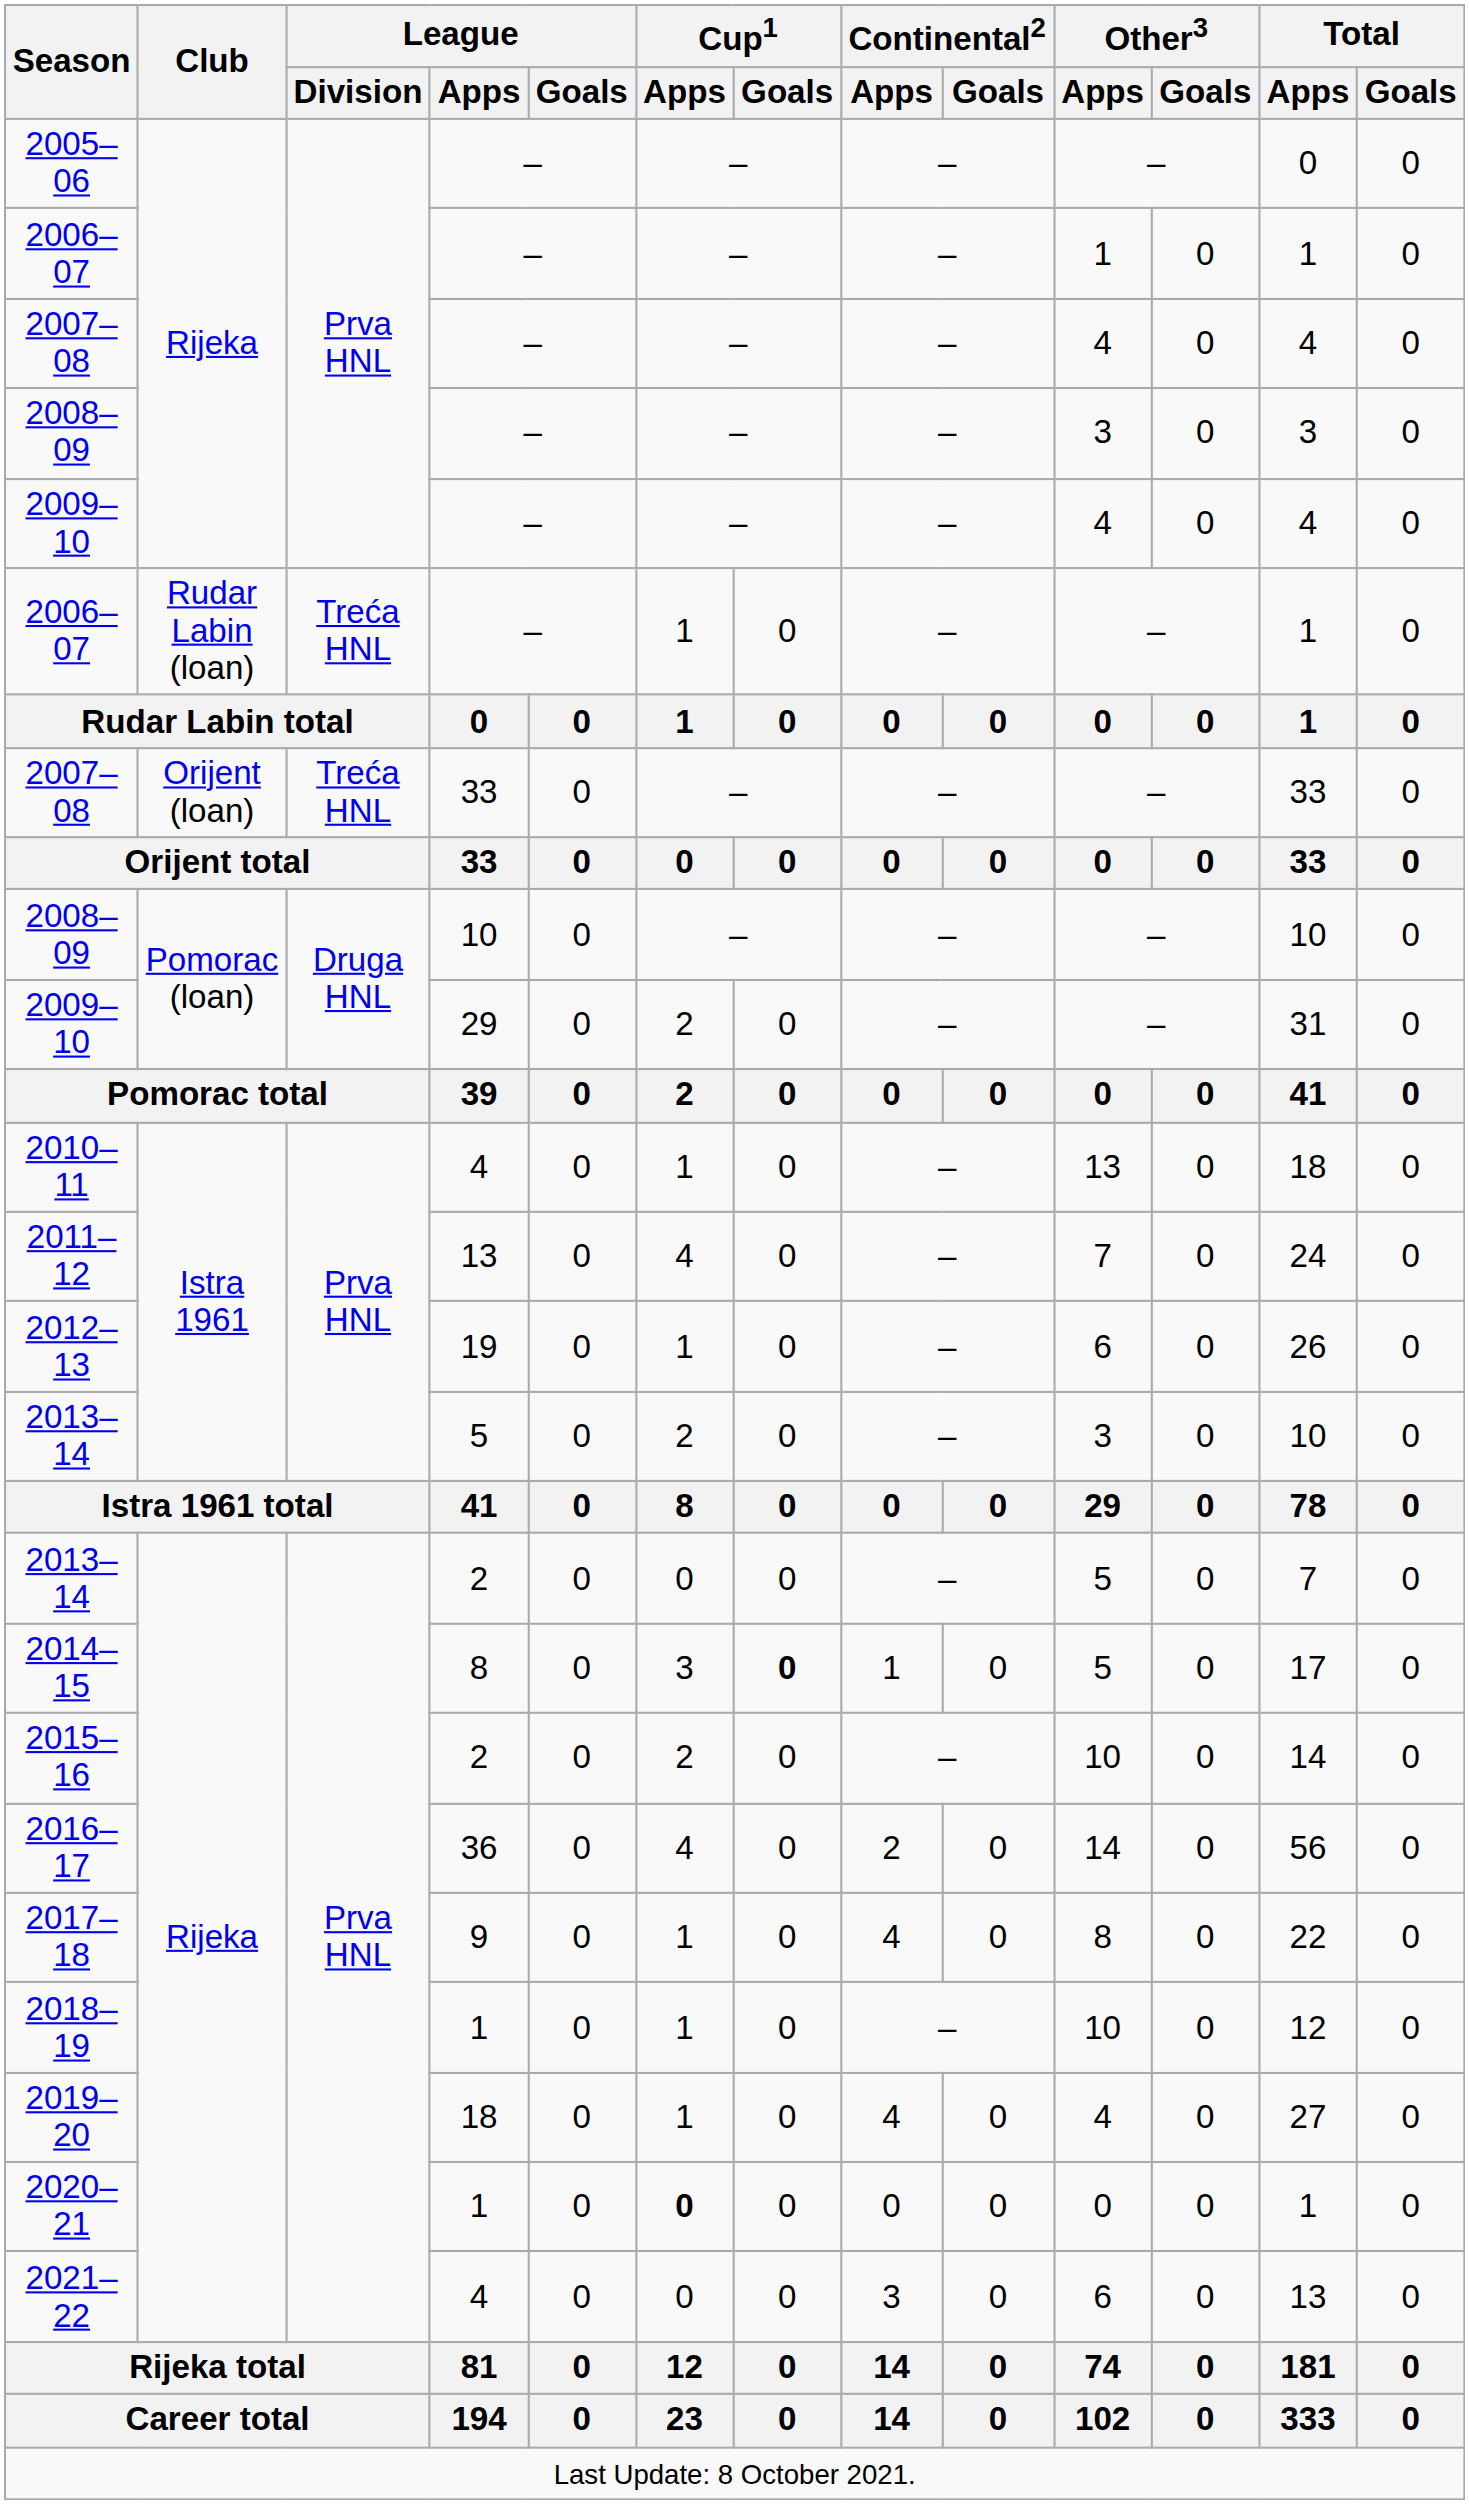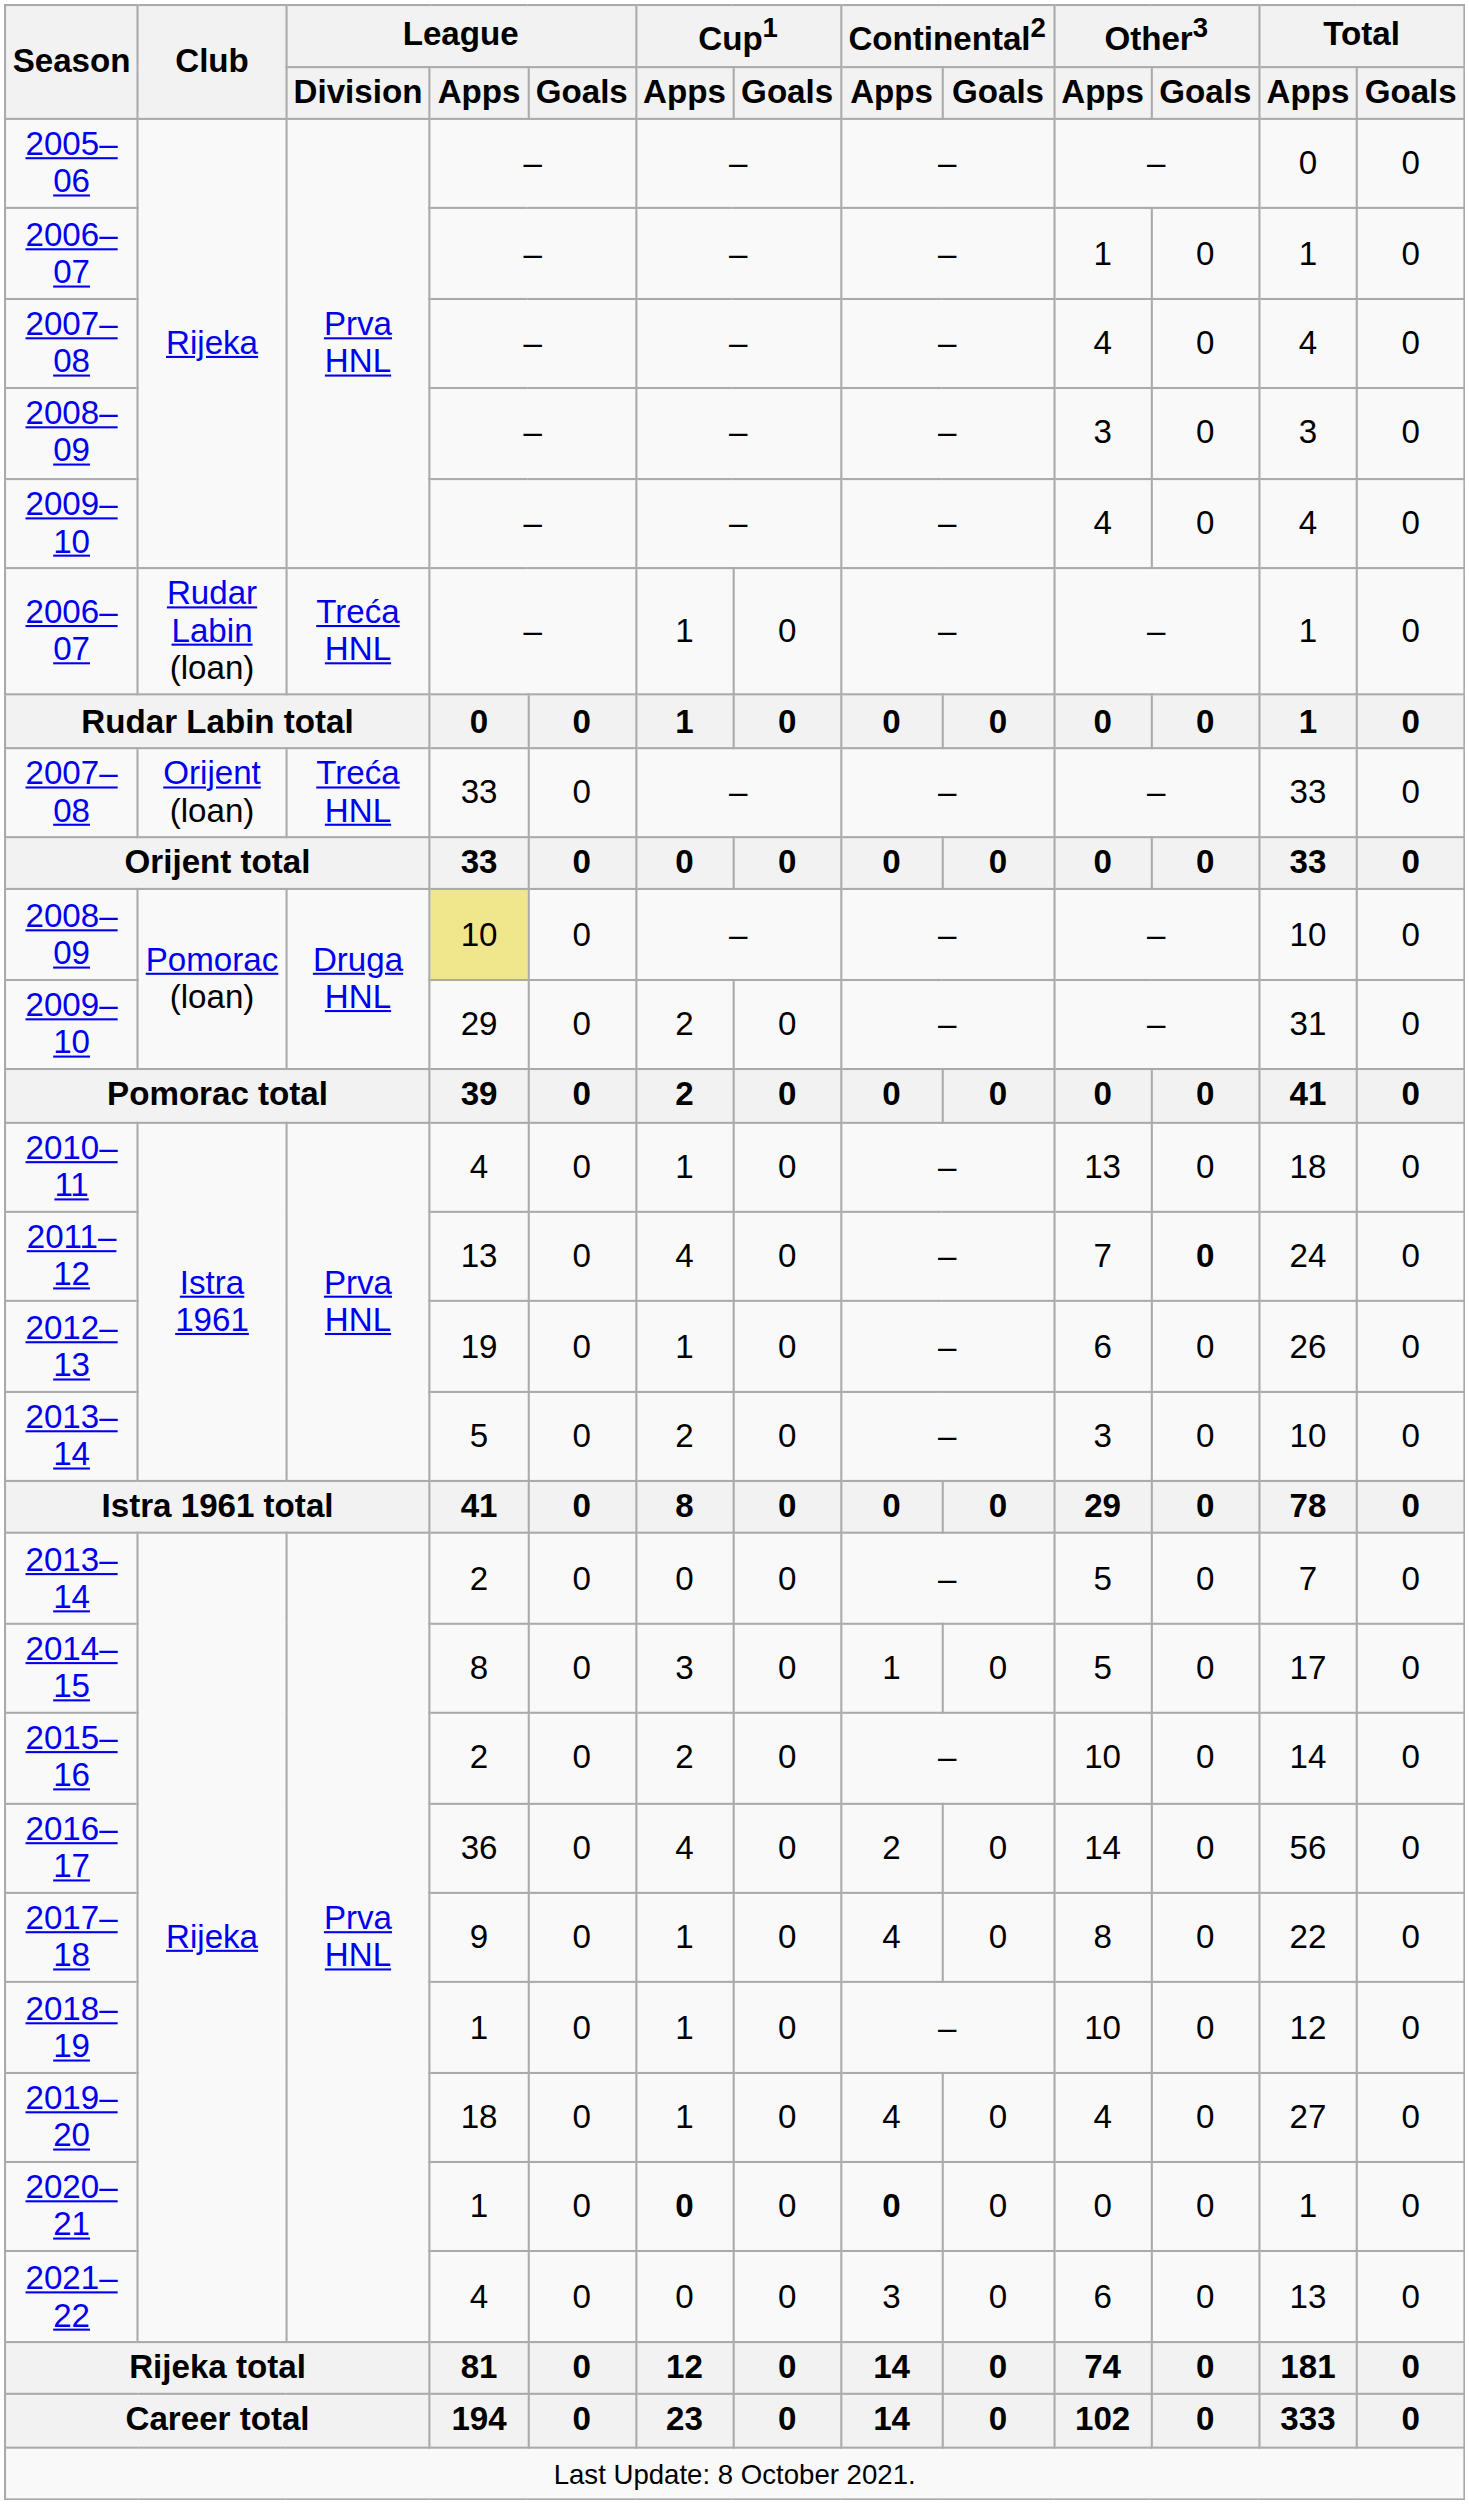(479, 934) no background -> (479, 934) khaki background
(1205, 1256) normal -> (1205, 1256) bold
(787, 1667) bold -> (787, 1667) normal
(892, 2206) normal -> (892, 2206) bold
